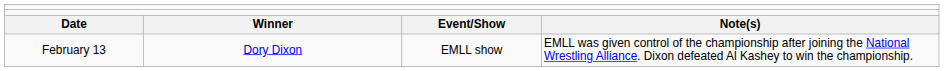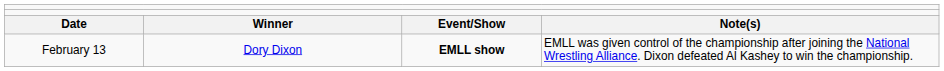(472, 50) normal -> (472, 50) bold
